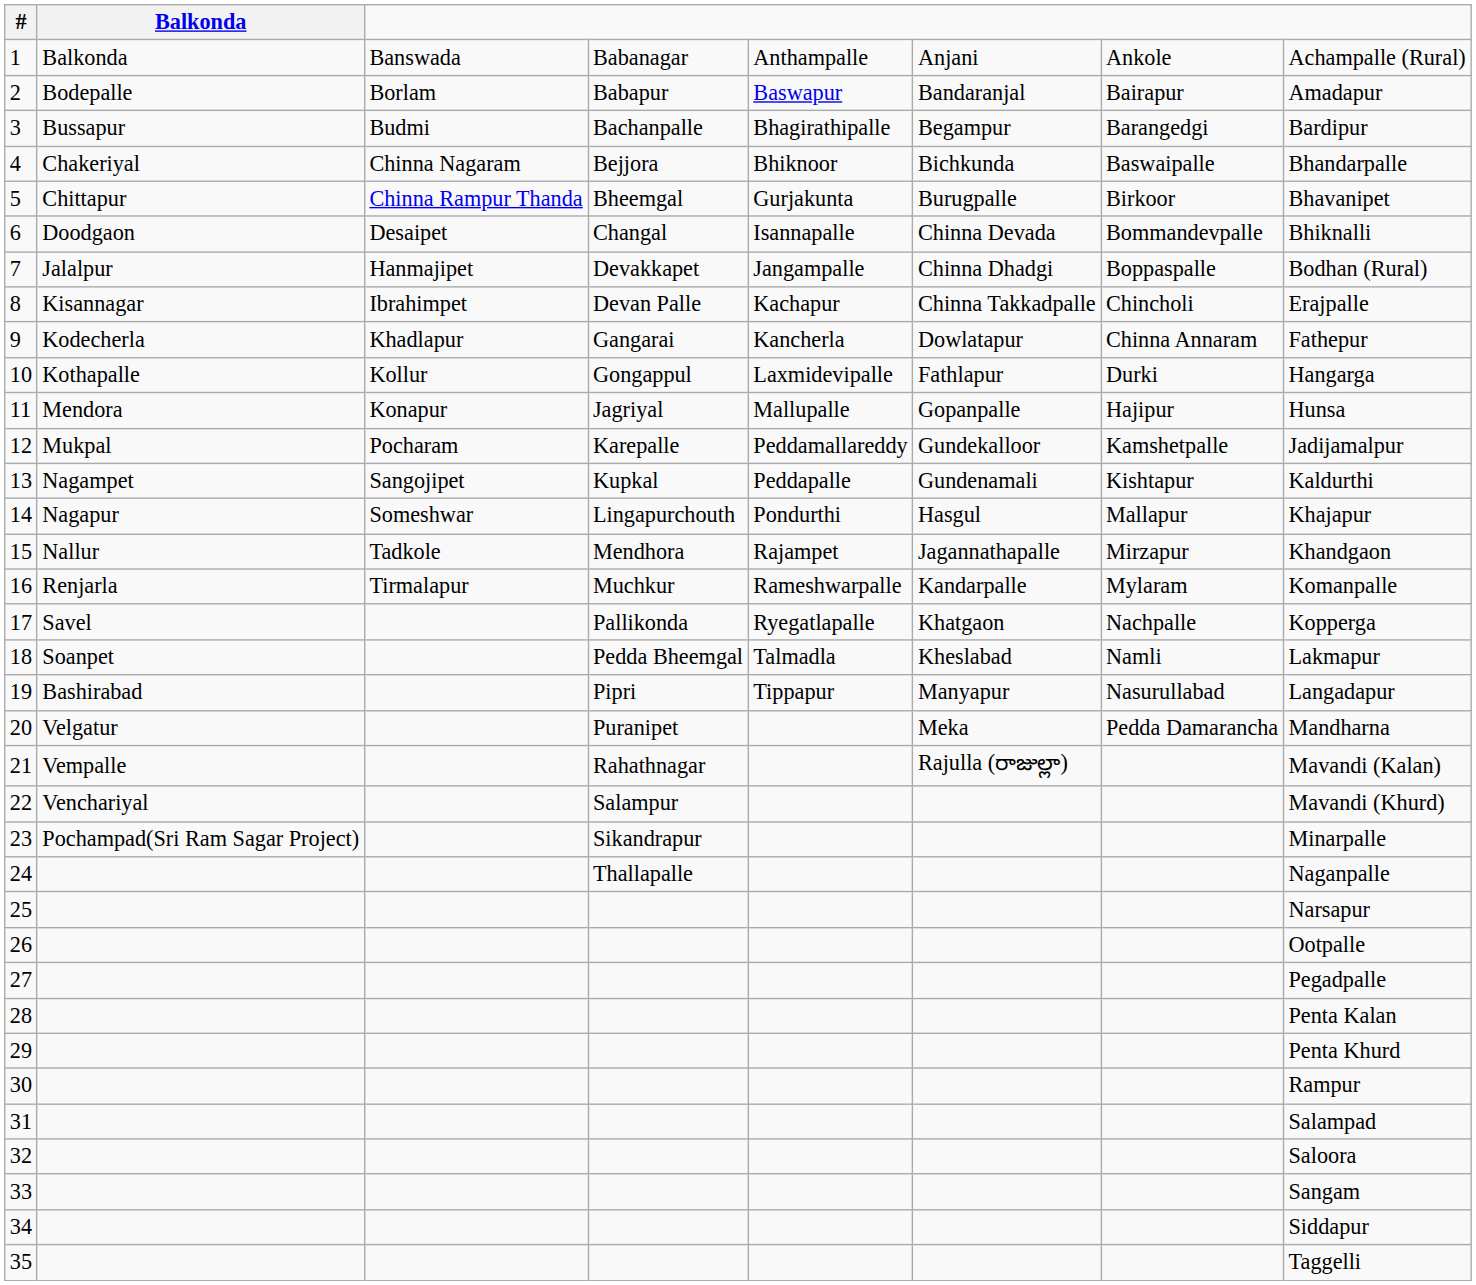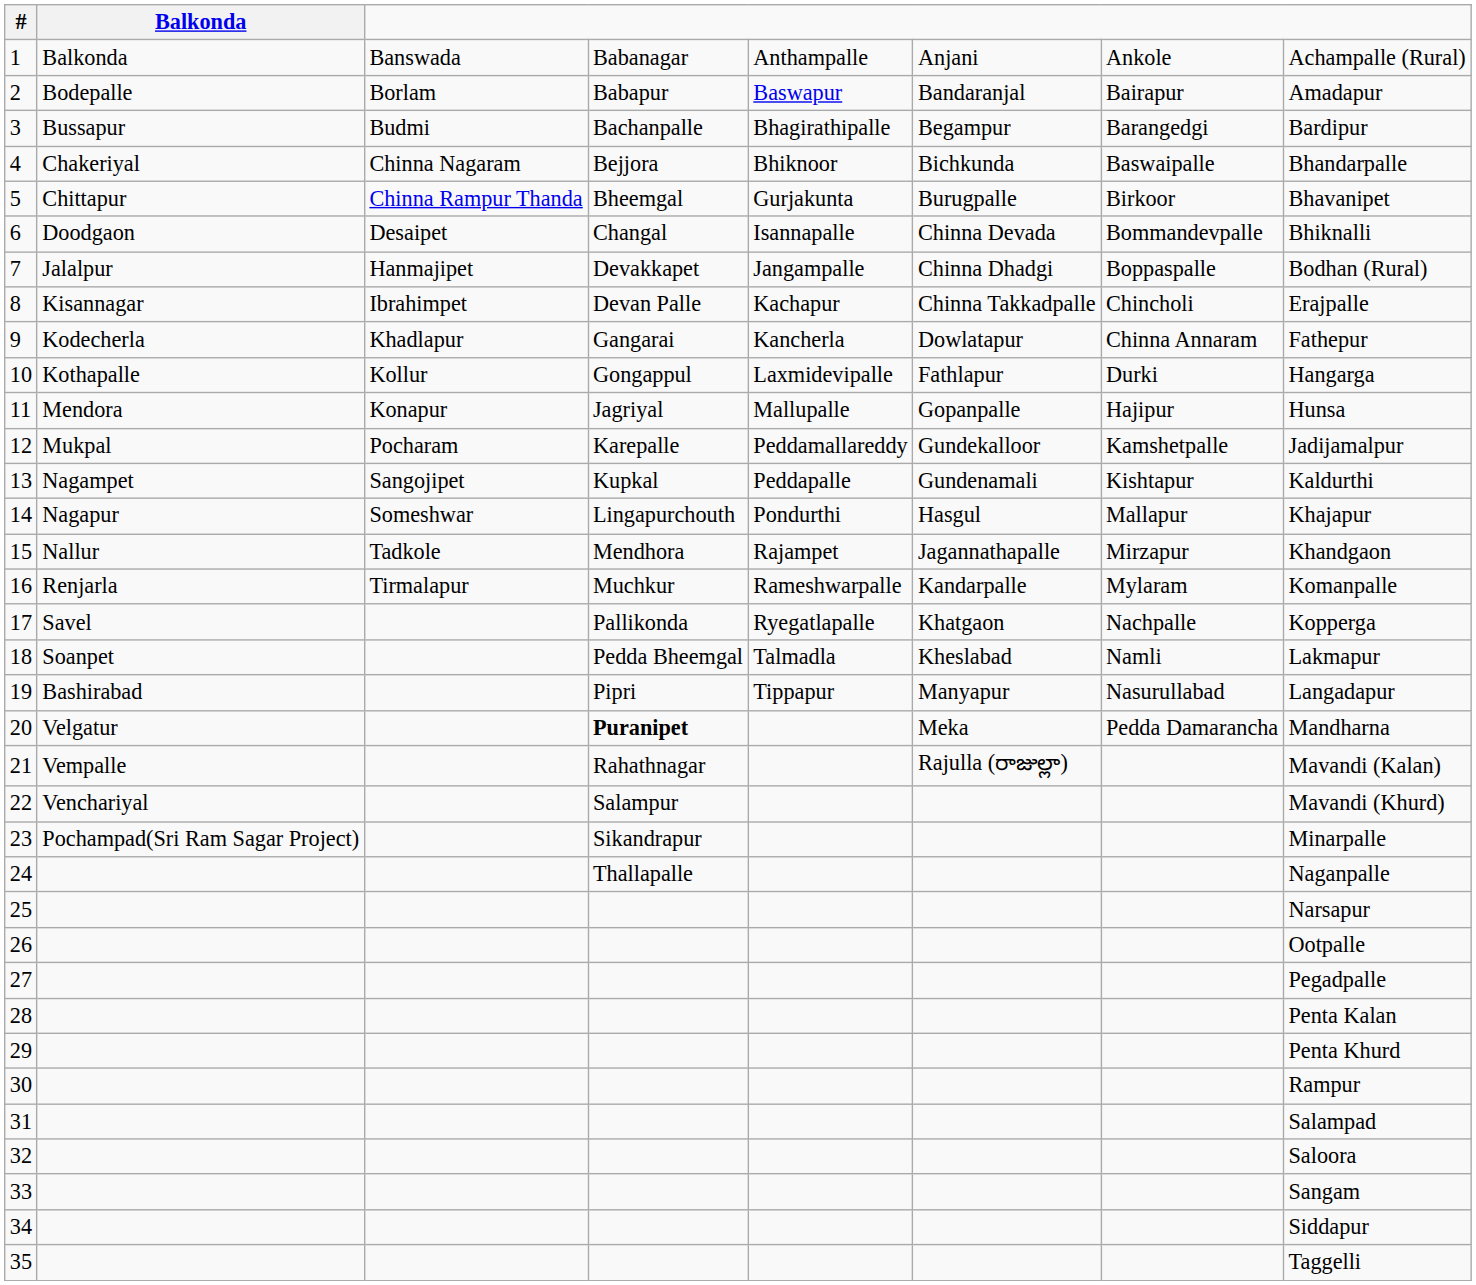(636, 727) normal -> (641, 727) bold
